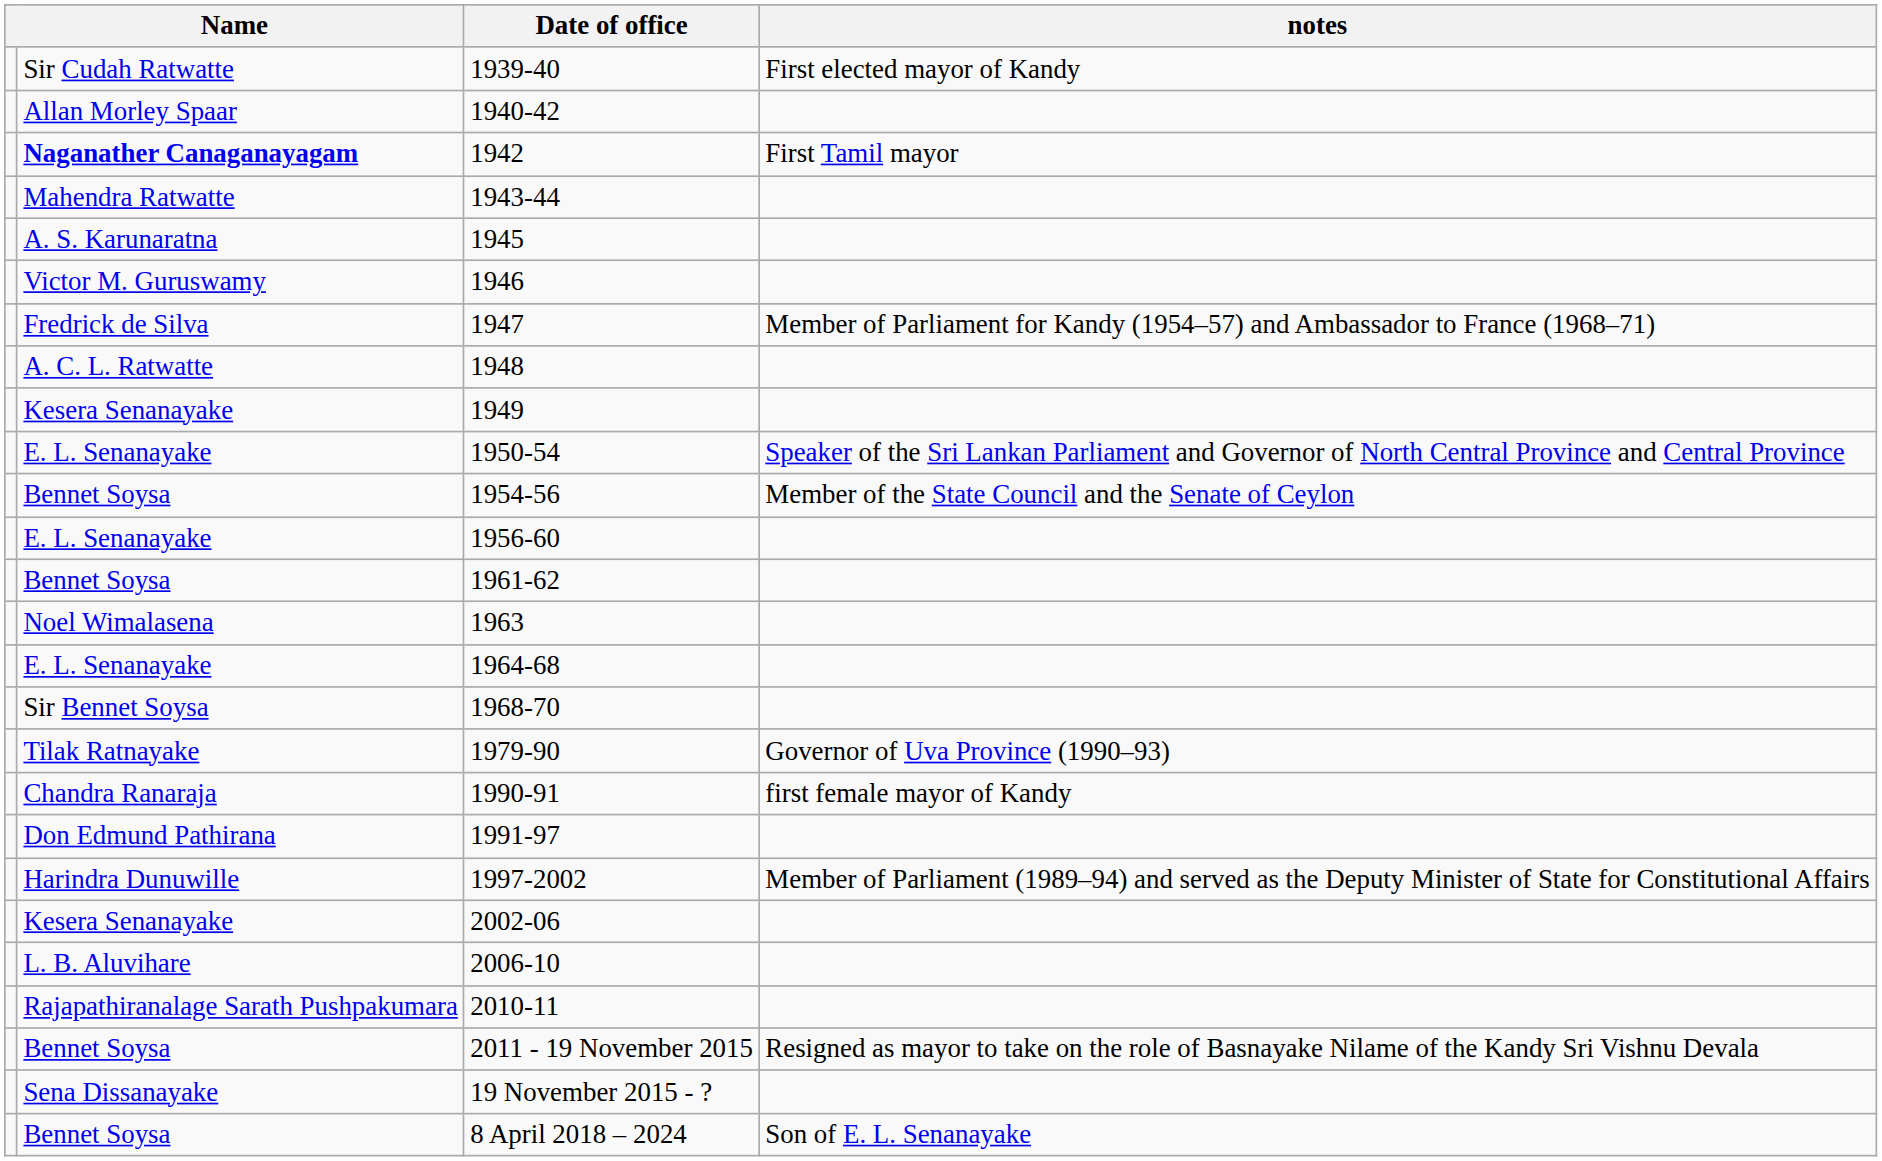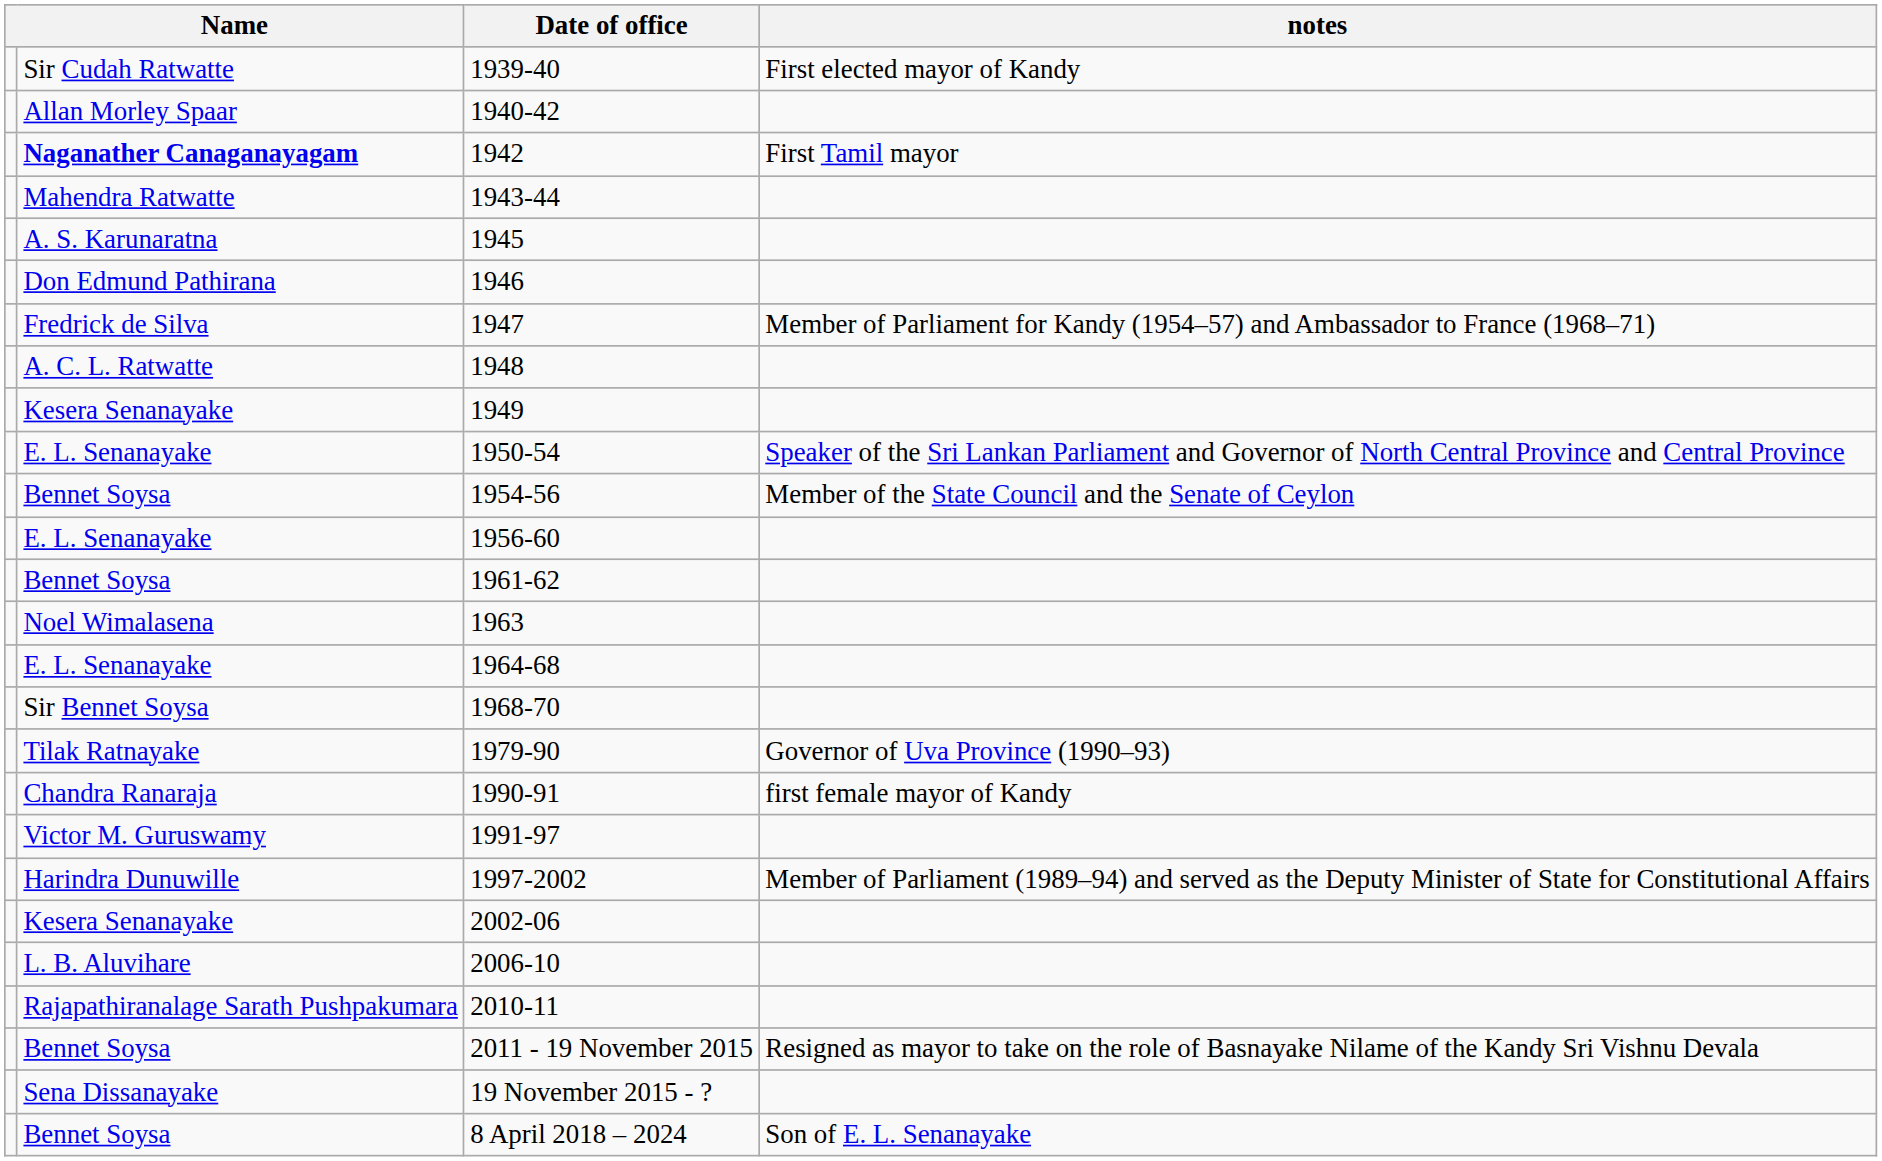(145, 281) Victor M. Guruswamy -> (150, 281) Don Edmund Pathirana
(150, 835) Don Edmund Pathirana -> (145, 835) Victor M. Guruswamy
